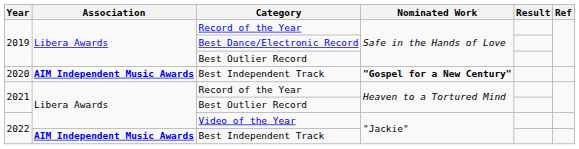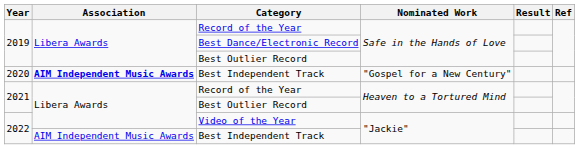(437, 74) bold -> (437, 74) normal
(114, 136) bold -> (114, 136) normal
